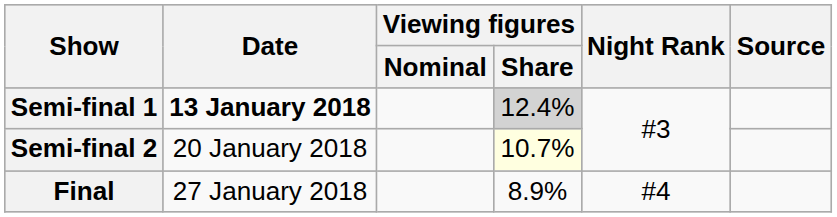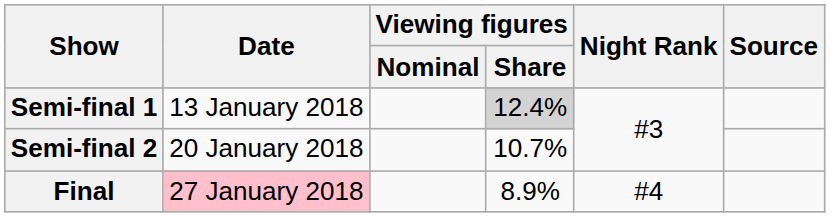(270, 107) bold -> (266, 107) normal
(537, 149) lightyellow background -> (530, 149) no background
(270, 190) no background -> (266, 190) pink background
